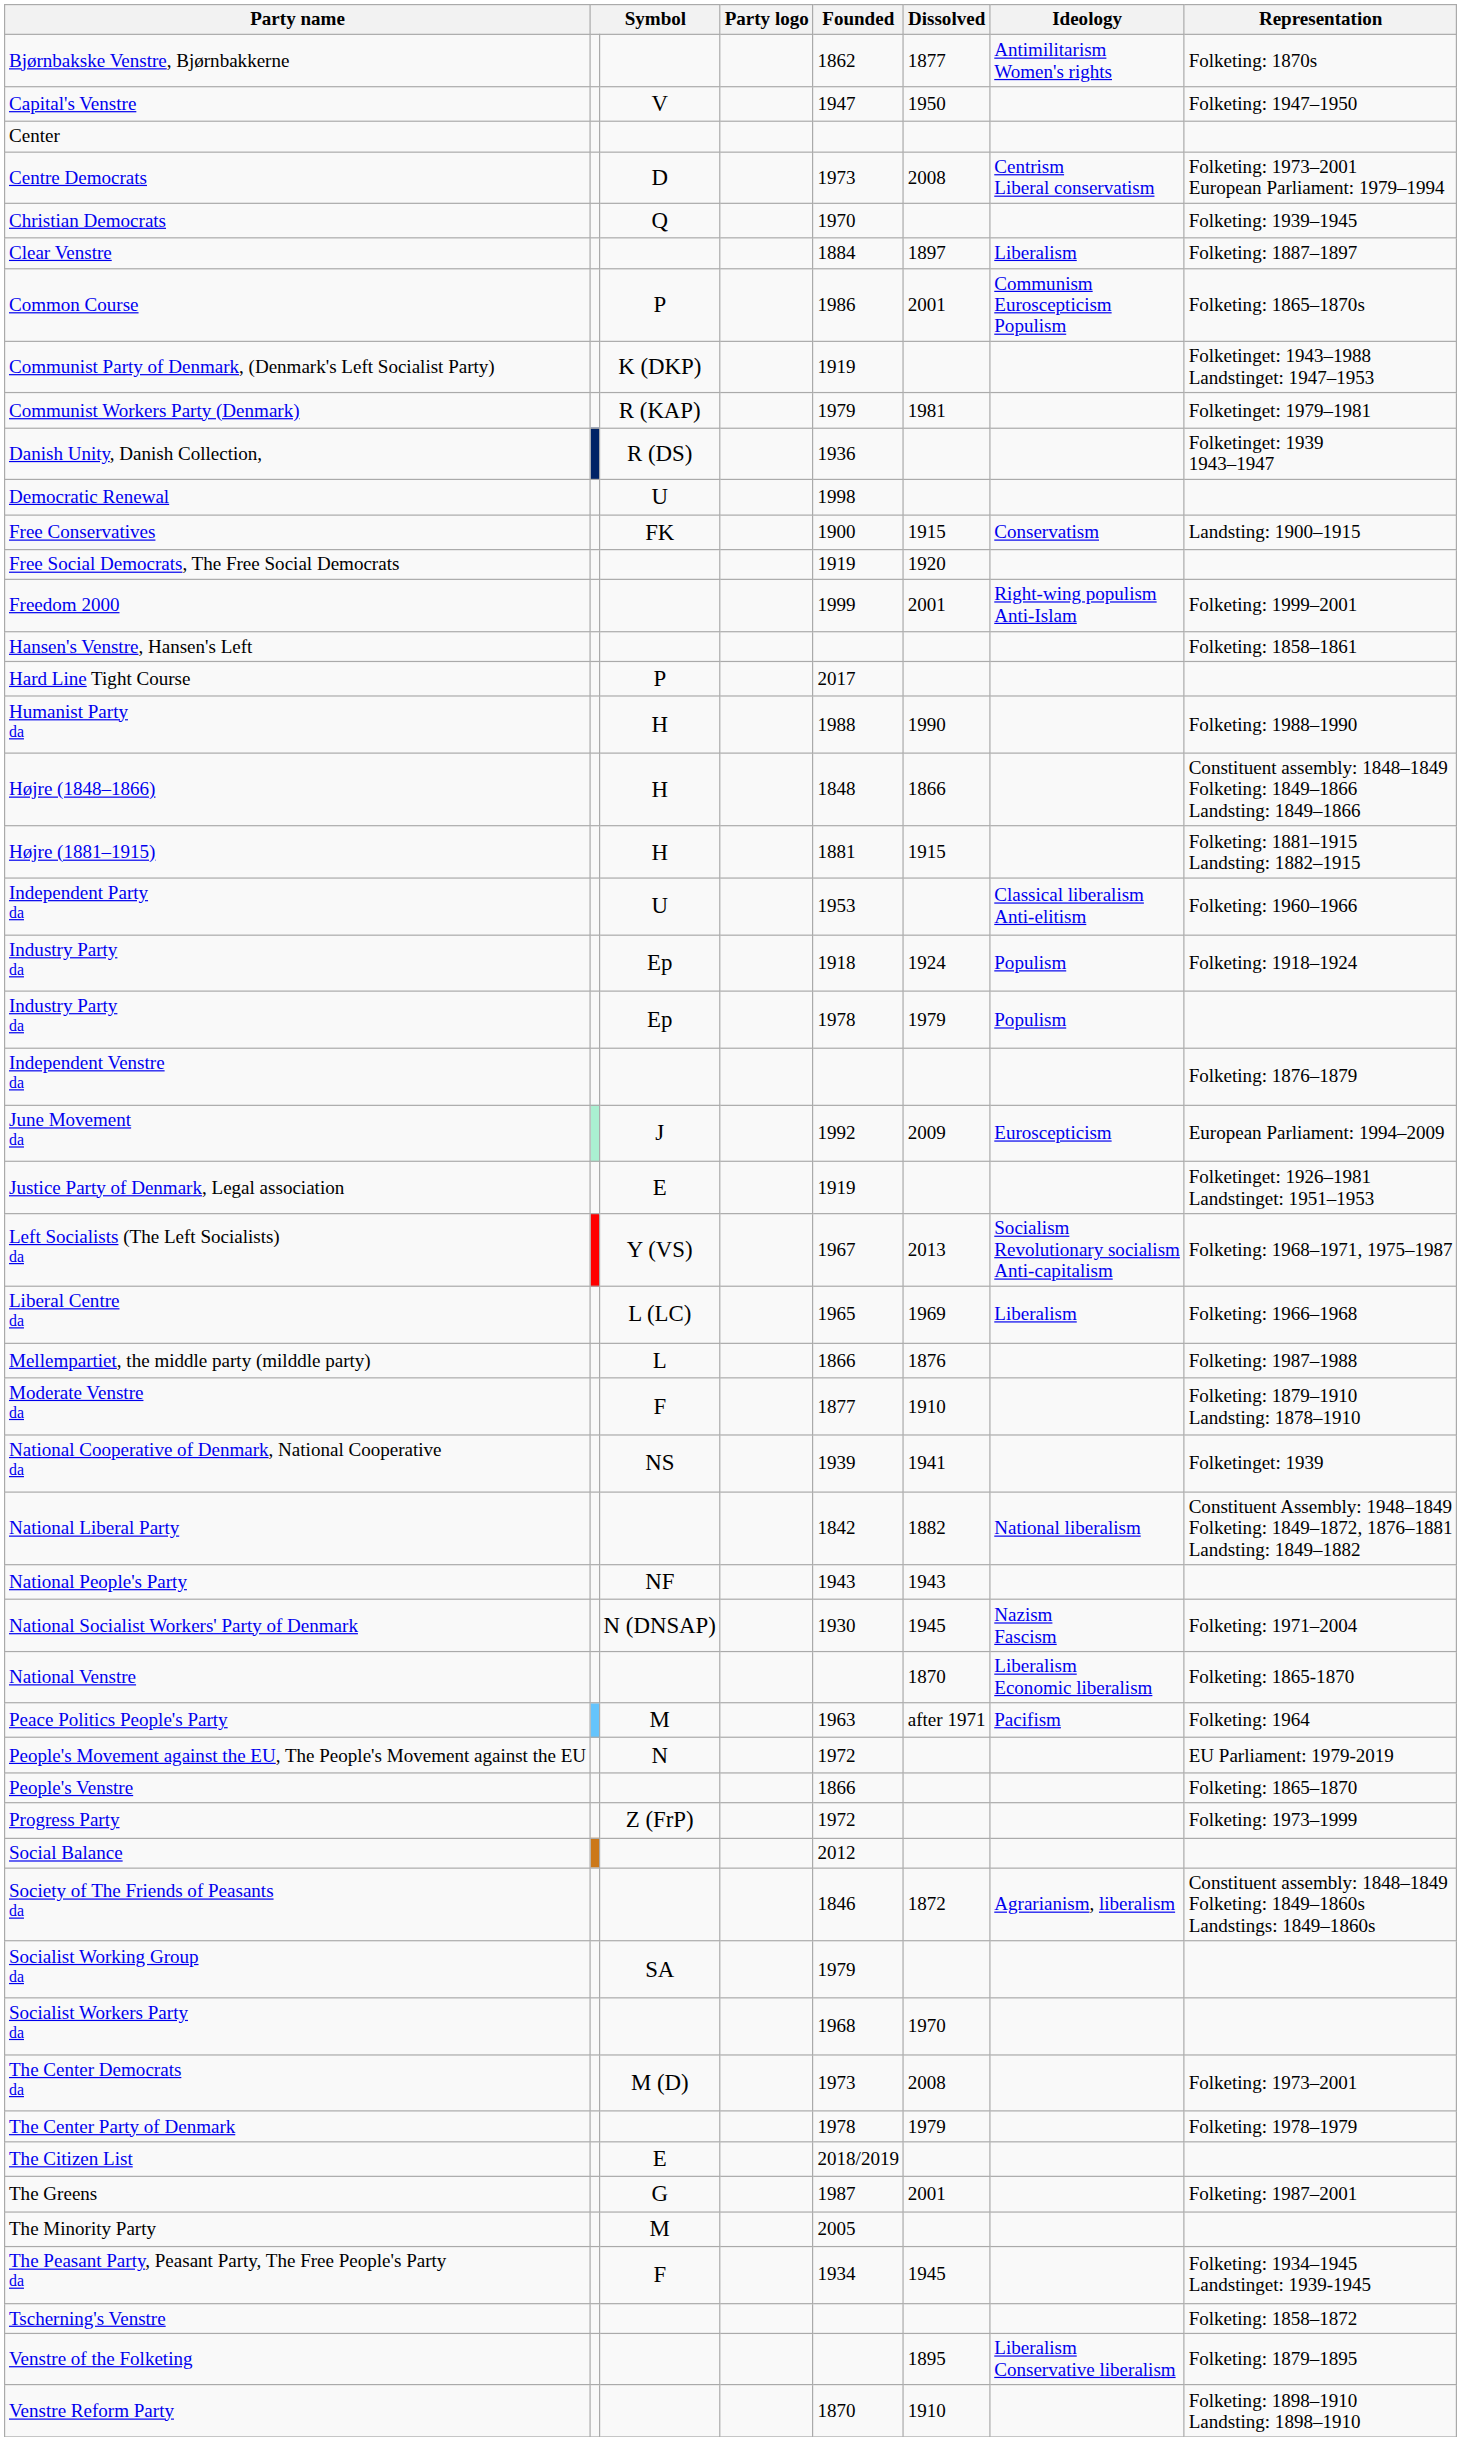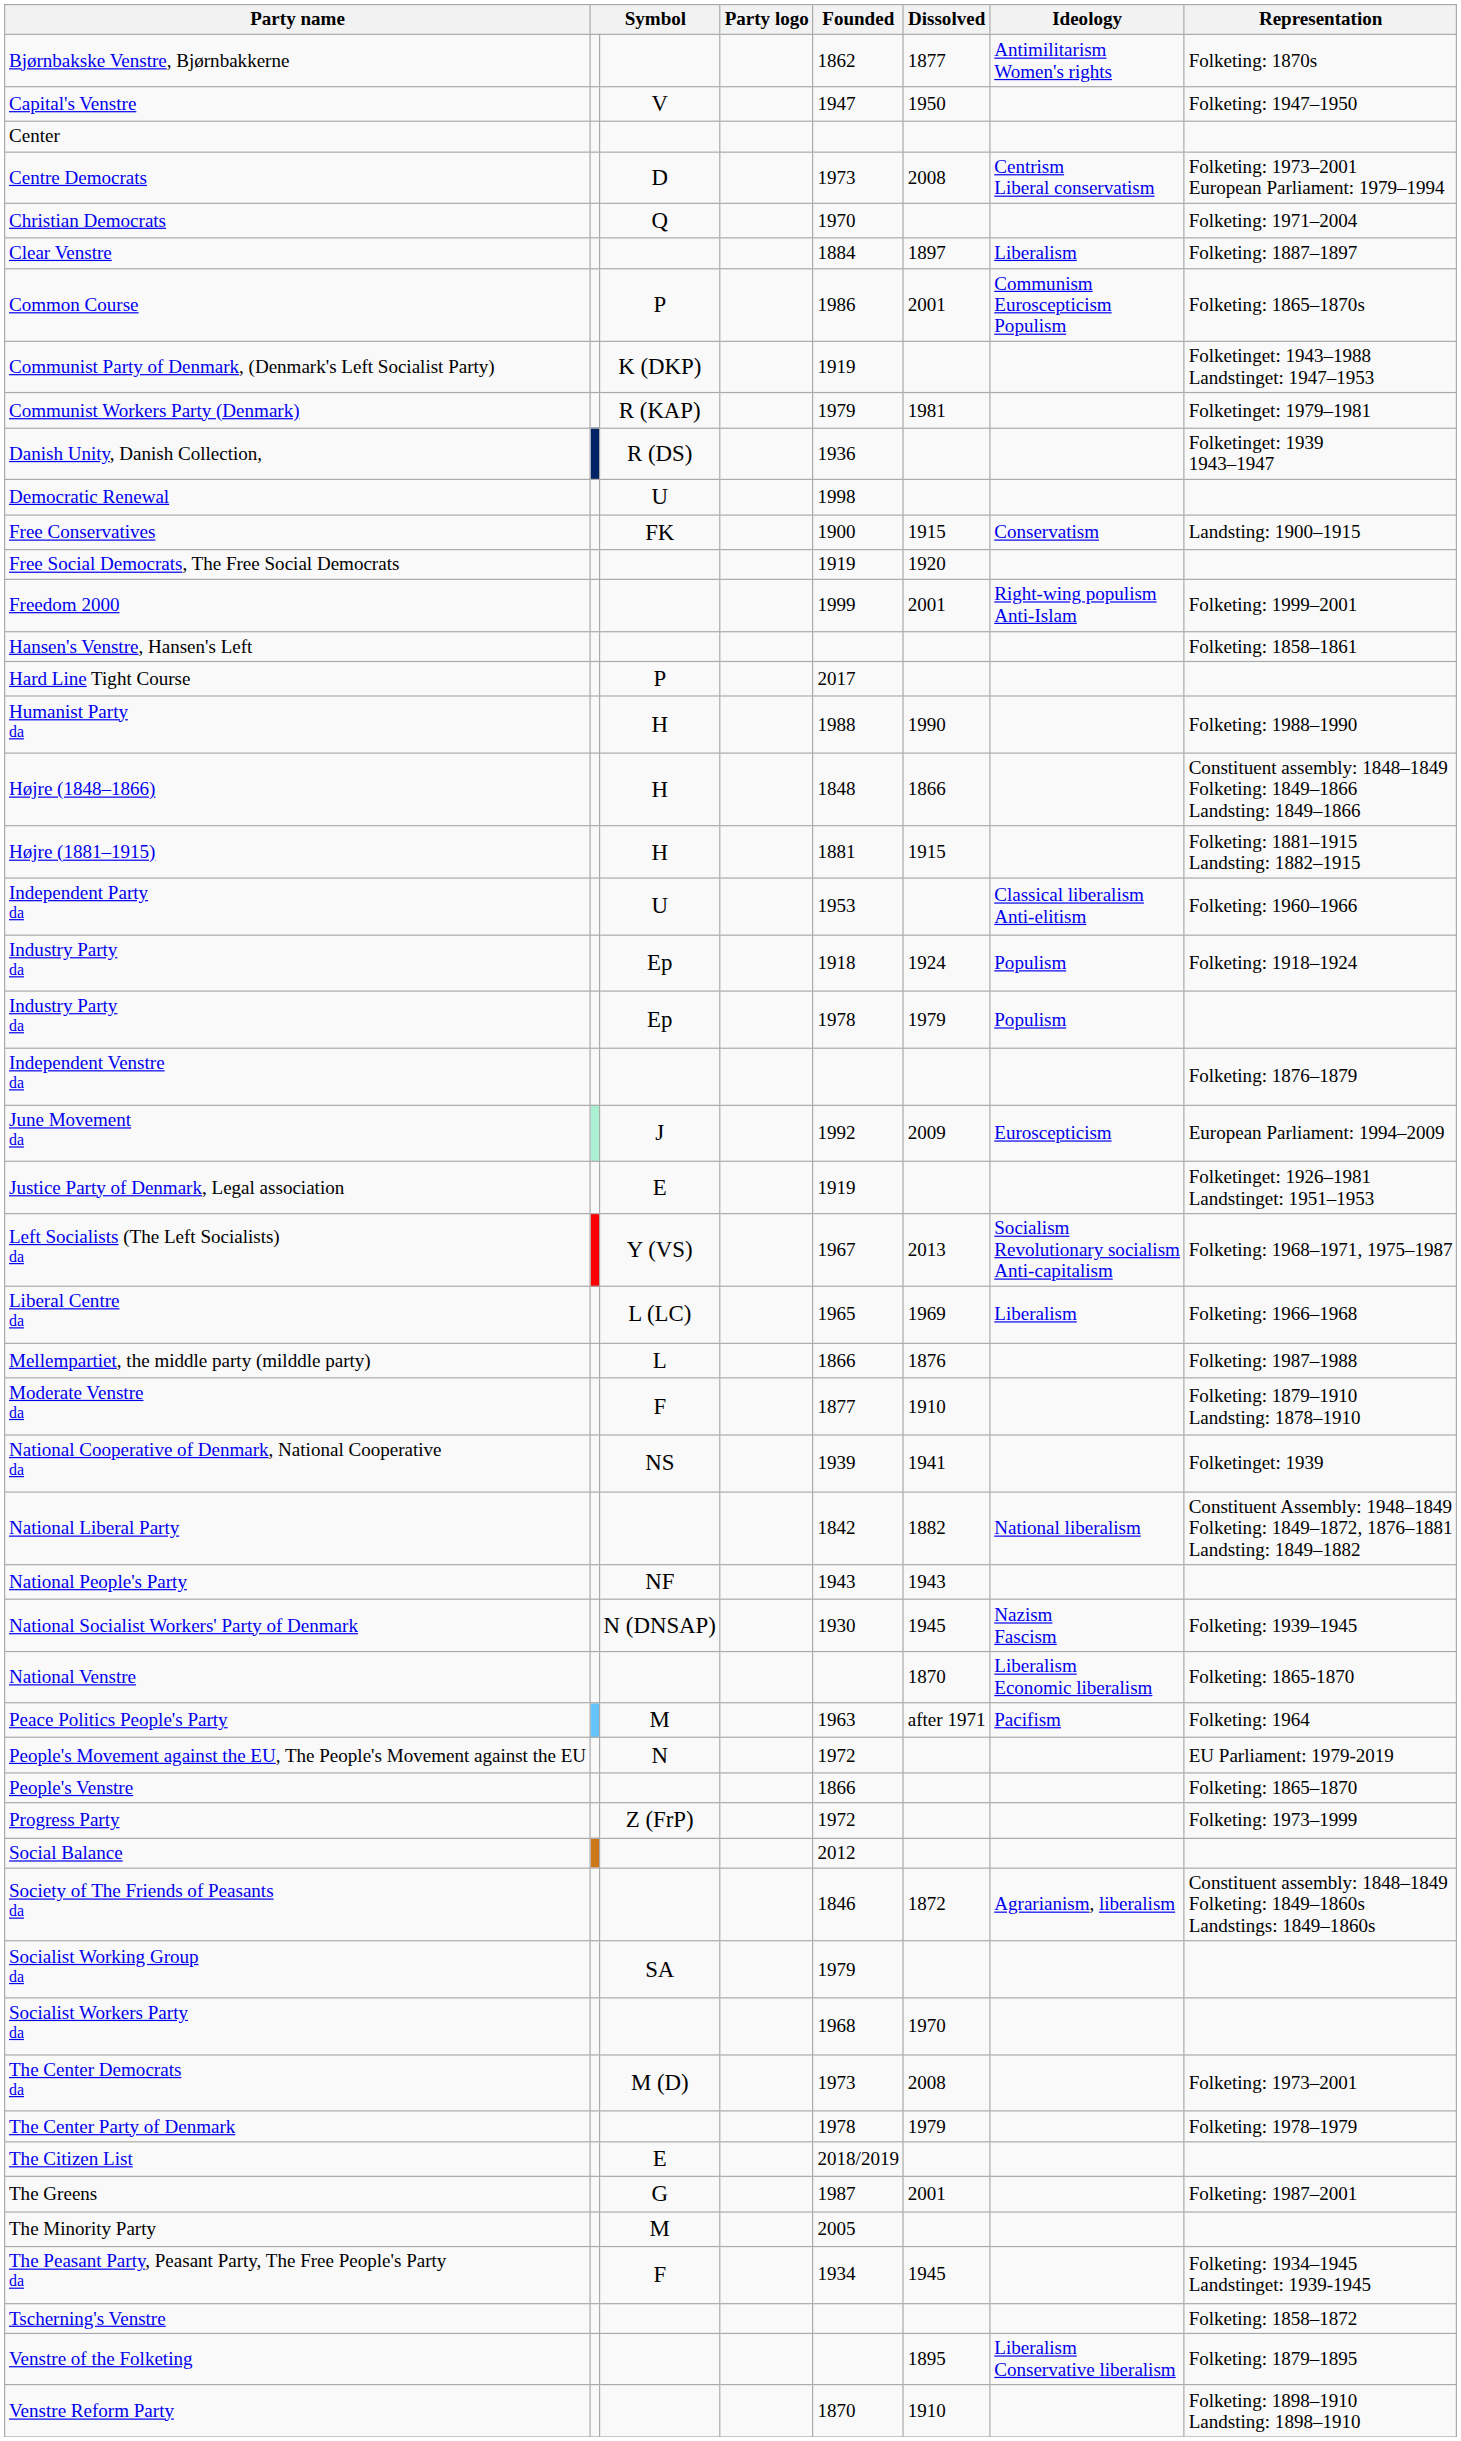(1273, 220) Folketing: 1939–1945 -> (1273, 220) Folketing: 1971–2004
(1273, 1625) Folketing: 1971–2004 -> (1273, 1625) Folketing: 1939–1945
